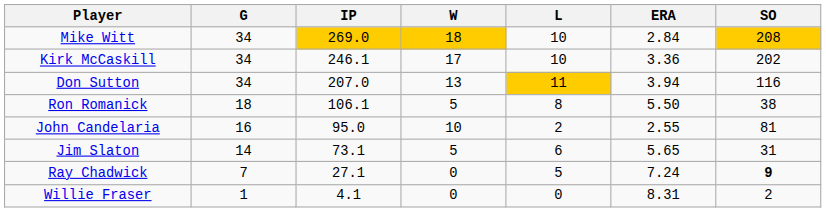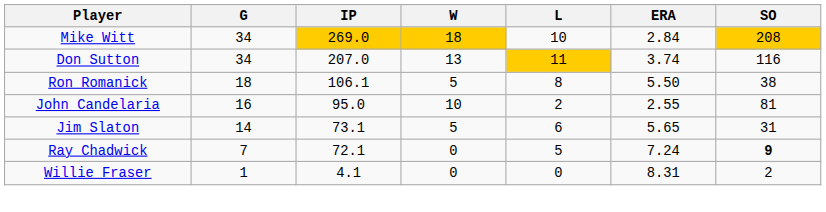- row: (98, 61)
(663, 83) 3.94 -> (663, 61) 3.74
(349, 173) 27.1 -> (349, 151) 72.1
